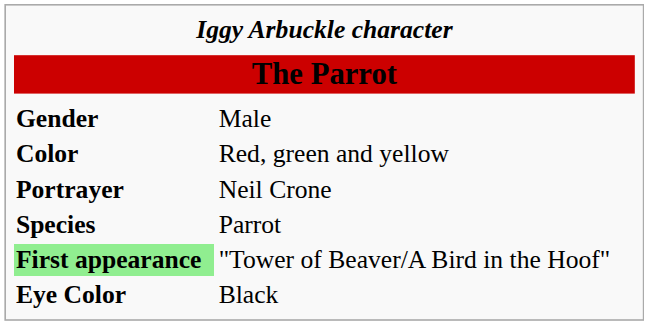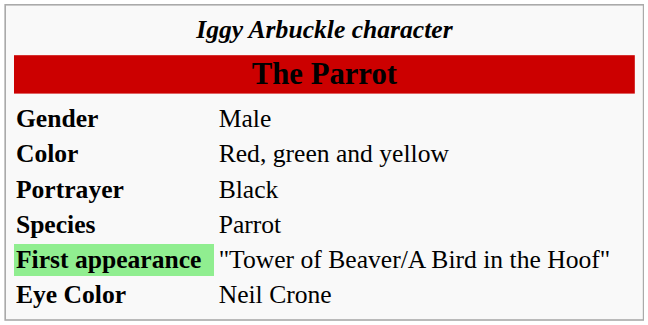(275, 189) Neil Crone -> (249, 189) Black
(249, 295) Black -> (275, 295) Neil Crone
